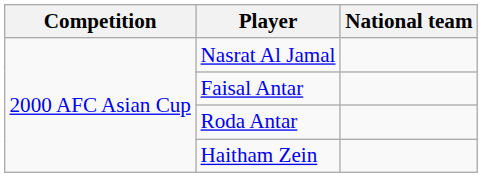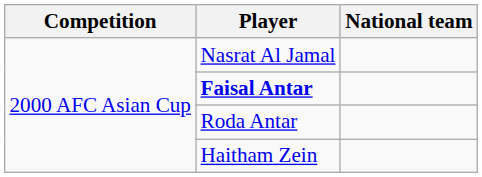(252, 88) normal -> (257, 88) bold
